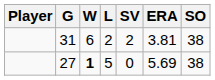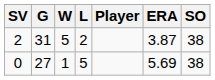columns swapped: (30, 16) <-> (130, 16)
(90, 39) 6 -> (65, 39) 5
(162, 39) 3.81 -> (162, 39) 3.87
(90, 63) bold -> (65, 63) normal
